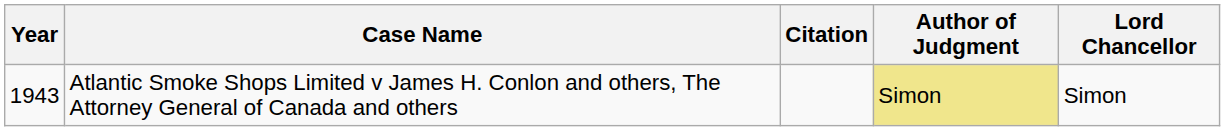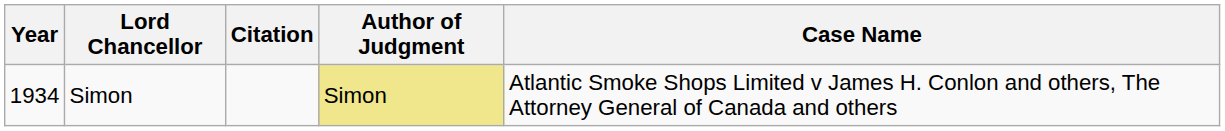columns swapped: (422, 34) <-> (1139, 34)
(35, 94) 1943 -> (35, 94) 1934
